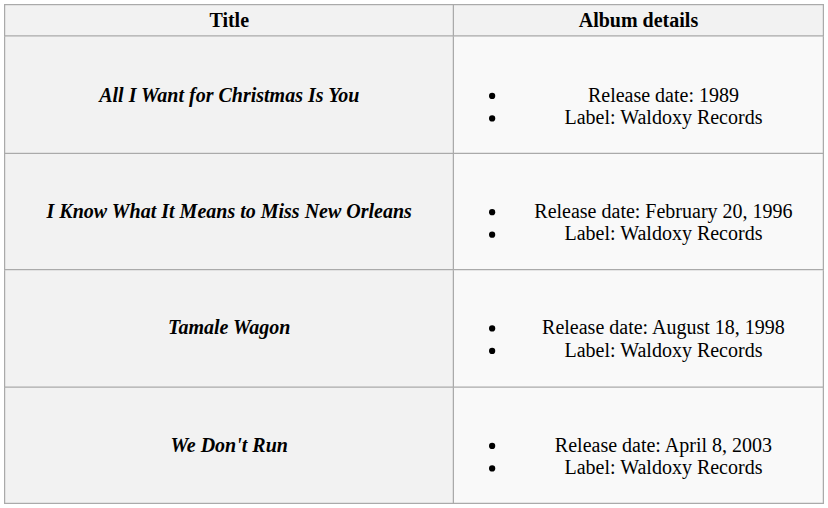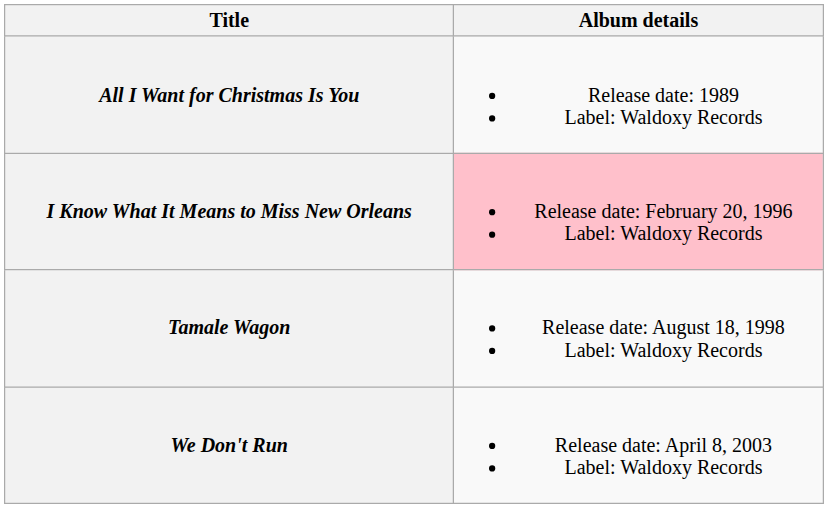(638, 223) no background -> (638, 223) pink background
